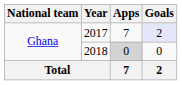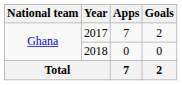(159, 32) lavender background -> (159, 32) no background
(126, 51) lightgrey background -> (126, 51) no background
